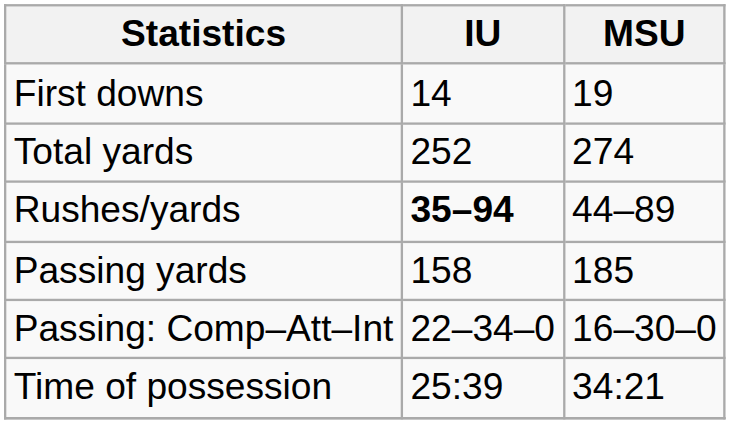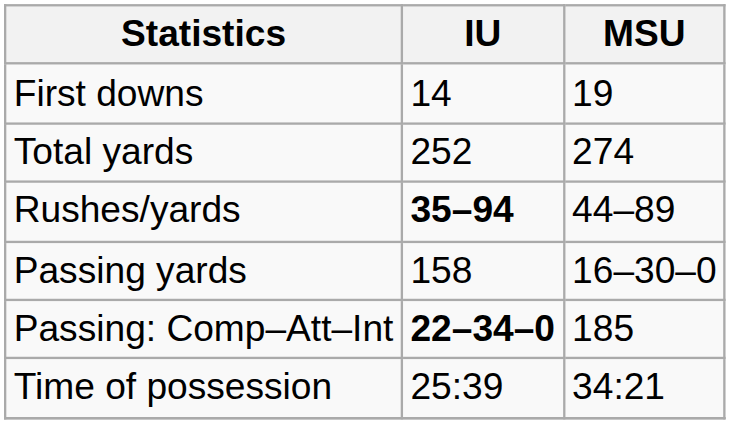(603, 269) 185 -> (644, 269) 16–30–0
(483, 328) normal -> (483, 328) bold
(644, 328) 16–30–0 -> (603, 328) 185
